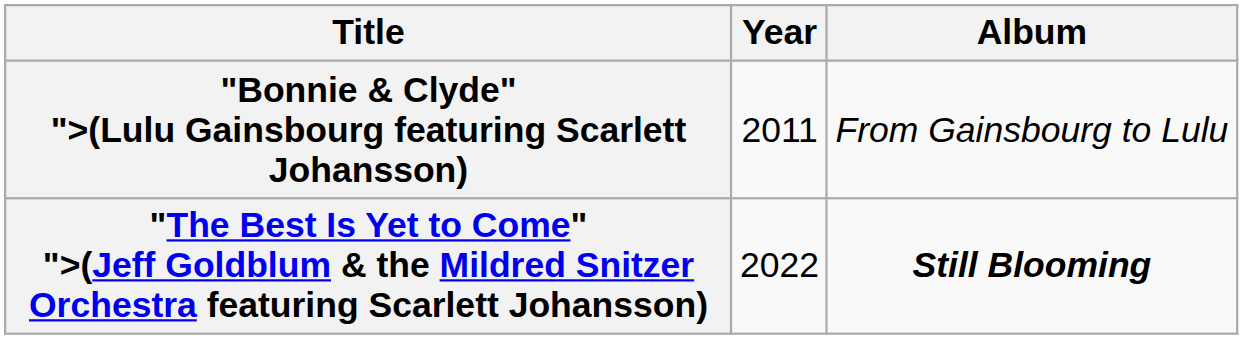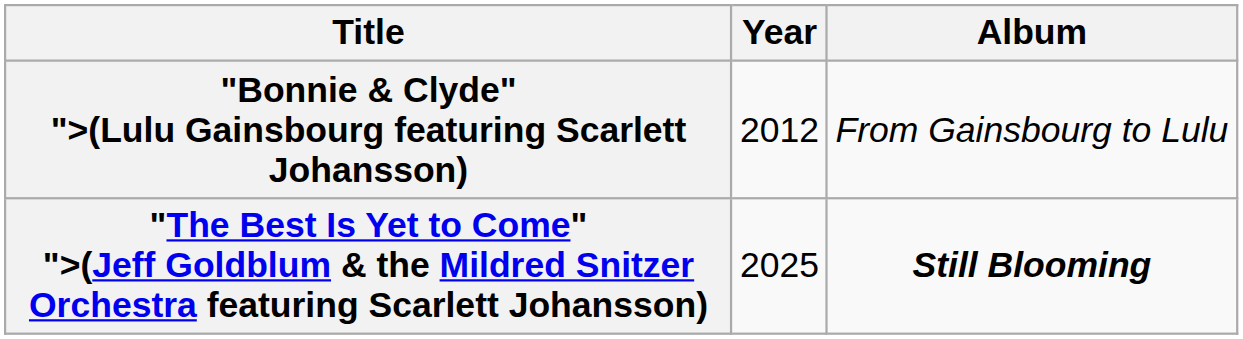(780, 128) 2011 -> (780, 128) 2012
(780, 265) 2022 -> (780, 265) 2025
